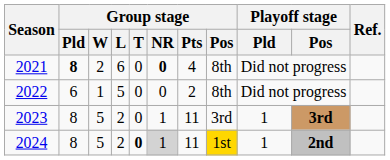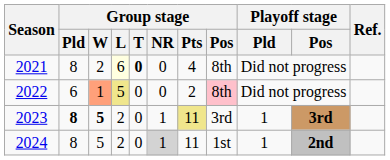(74, 67) bold -> (74, 67) normal
(121, 67) no background -> (121, 67) lightyellow background
(139, 67) normal -> (139, 67) bold
(163, 67) bold -> (163, 67) normal
(100, 92) no background -> (100, 92) lightsalmon background
(121, 92) no background -> (121, 92) khaki background
(222, 92) no background -> (222, 92) pink background
(74, 117) normal -> (74, 117) bold
(100, 117) normal -> (100, 117) bold
(192, 117) no background -> (192, 117) khaki background
(139, 142) bold -> (139, 142) normal
(222, 142) gold background -> (222, 142) no background
